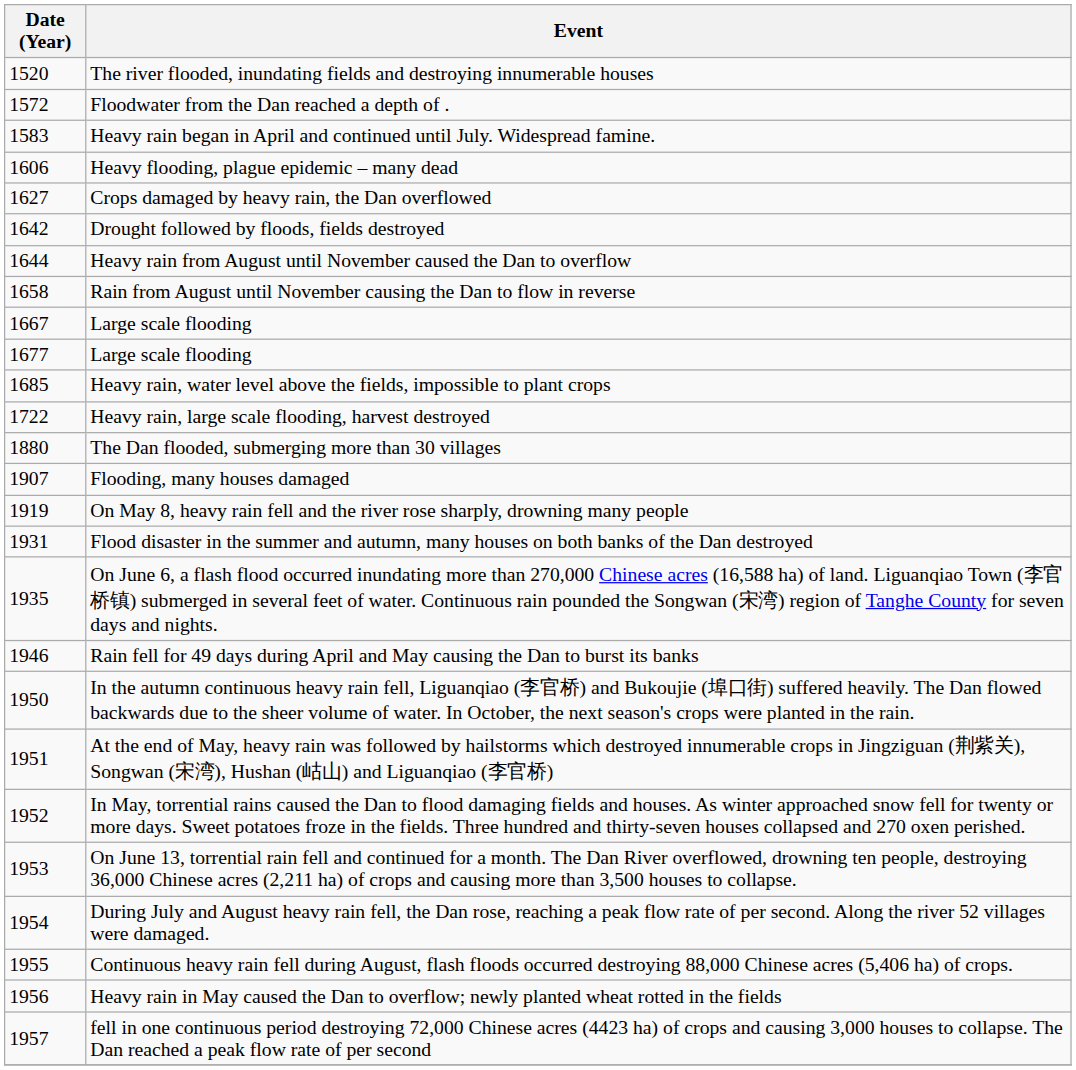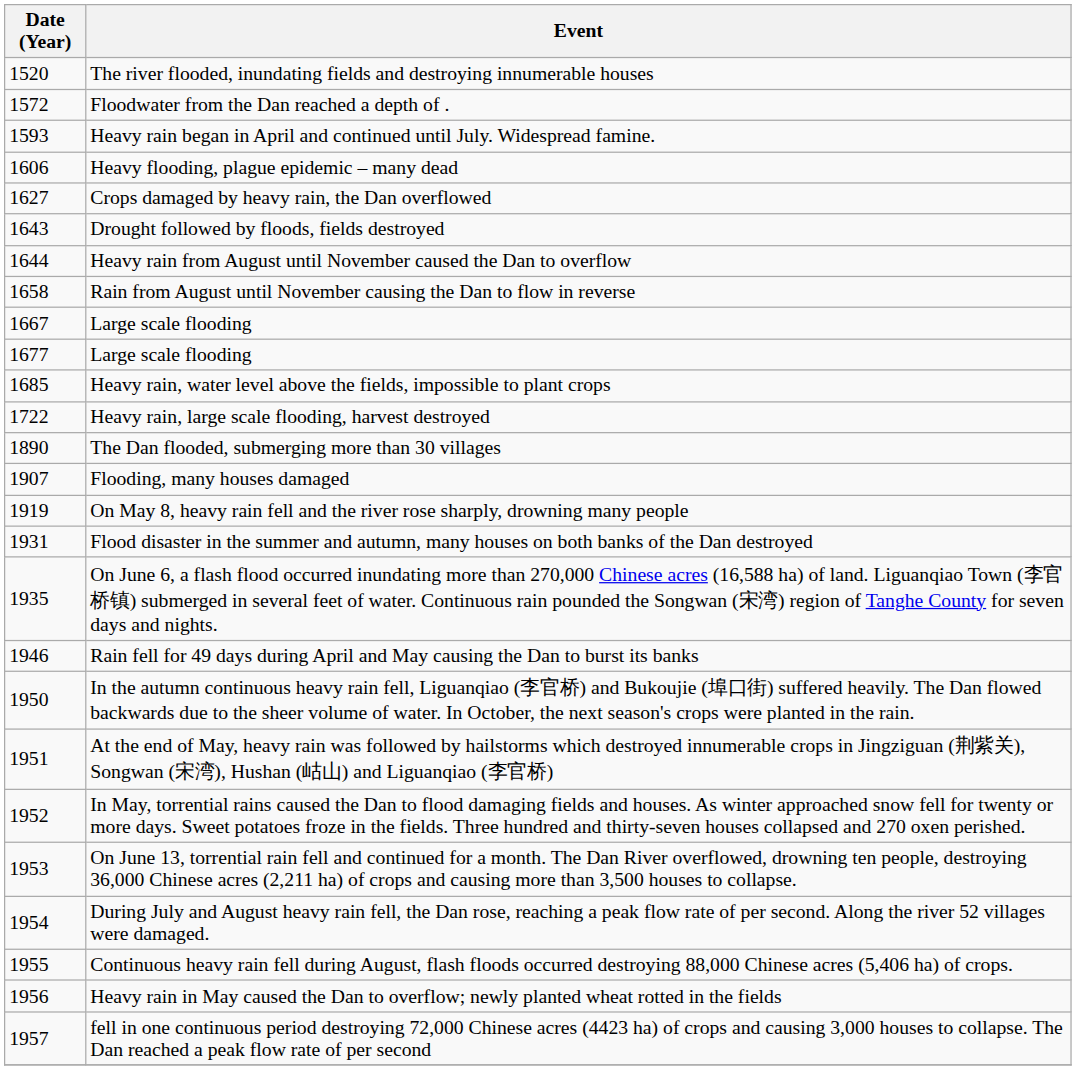(29, 135) 1583 -> (29, 135) 1593
(29, 229) 1642 -> (29, 229) 1643
(29, 447) 1880 -> (29, 447) 1890
